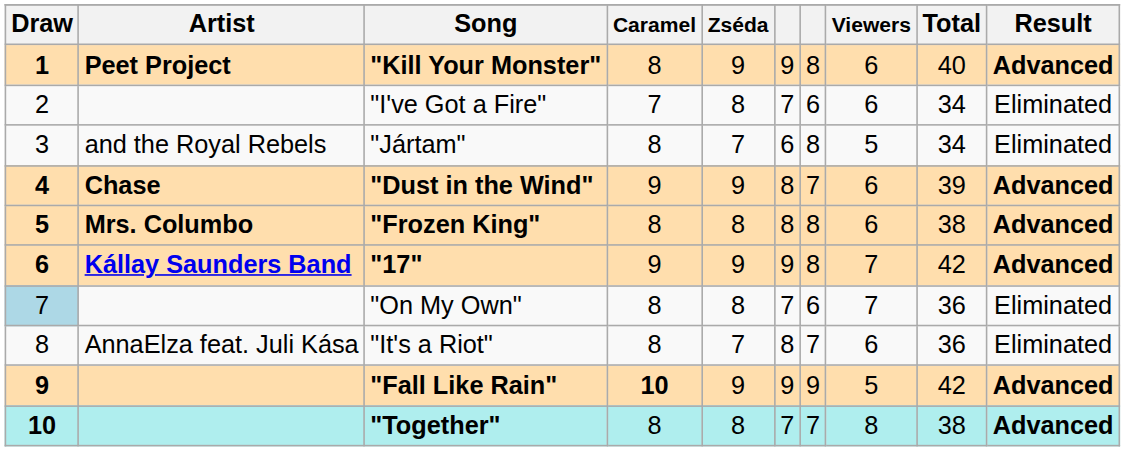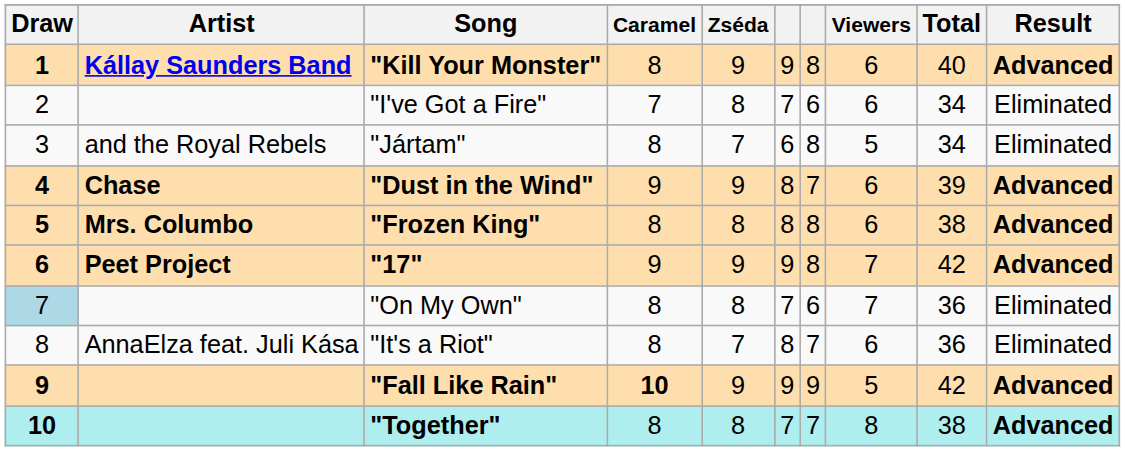(158, 64) Peet Project -> (218, 64) Kállay Saunders Band
(218, 265) Kállay Saunders Band -> (158, 265) Peet Project
